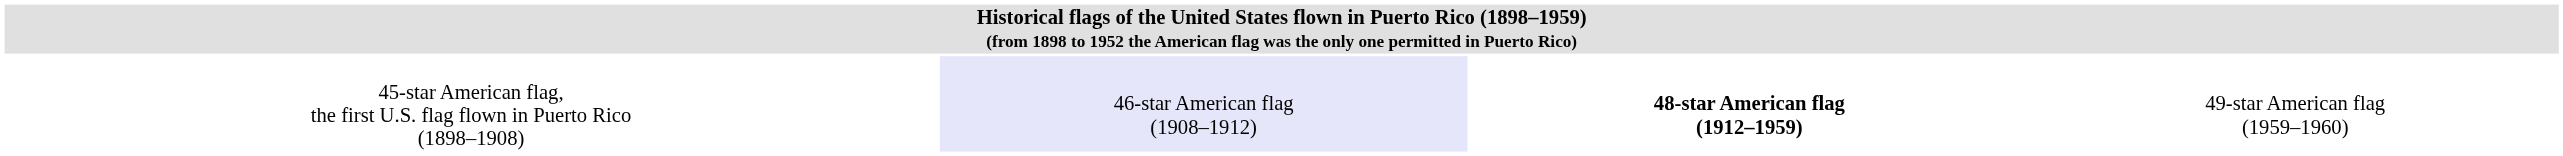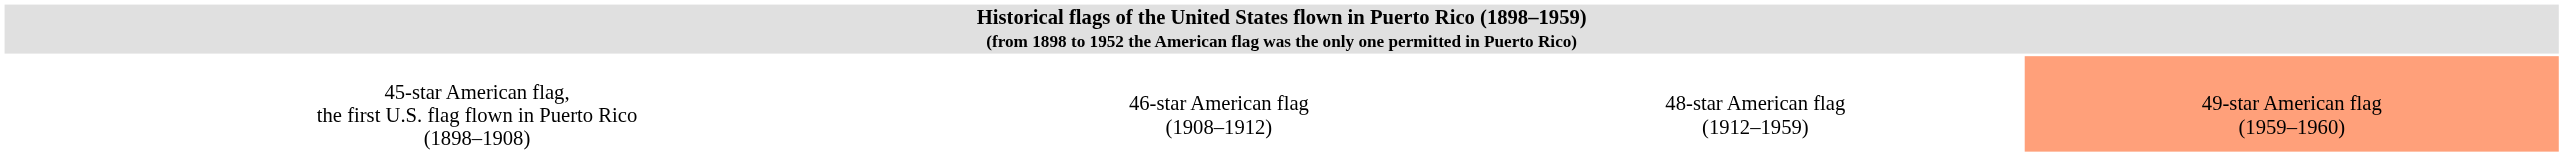(1204, 115) lavender background -> (1219, 115) no background
(1749, 115) bold -> (1755, 115) normal
(2295, 115) no background -> (2292, 115) lightsalmon background
